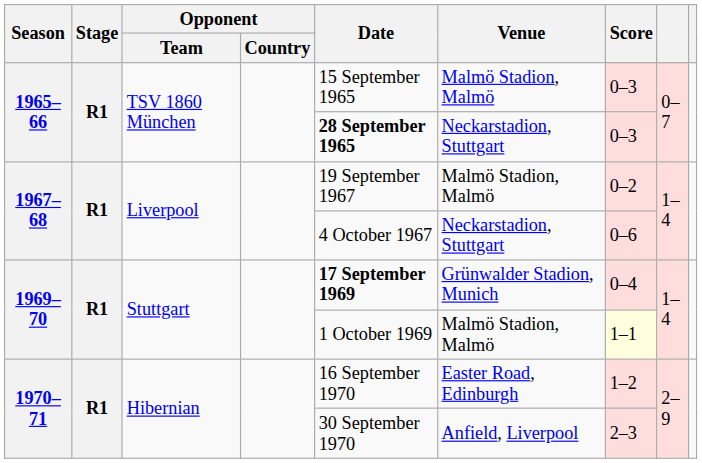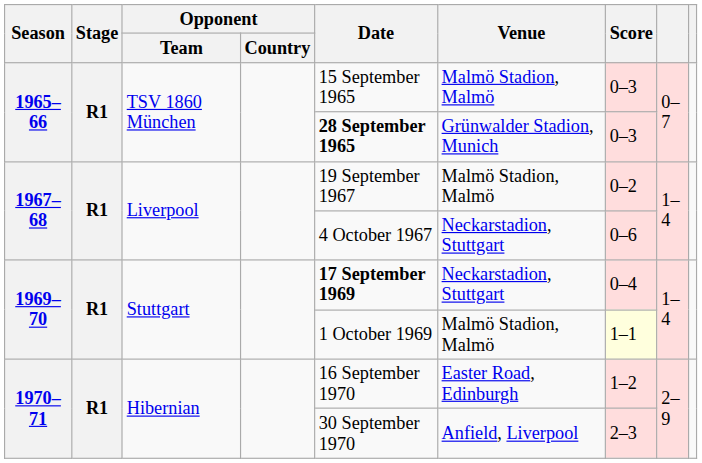(497, 136) Neckarstadion, Stuttgart -> (518, 136) Grünwalder Stadion, Munich
(518, 284) Grünwalder Stadion, Munich -> (497, 284) Neckarstadion, Stuttgart
